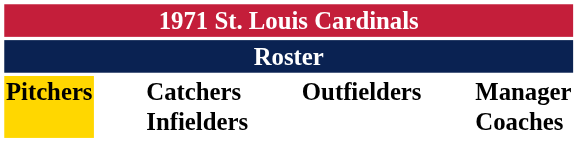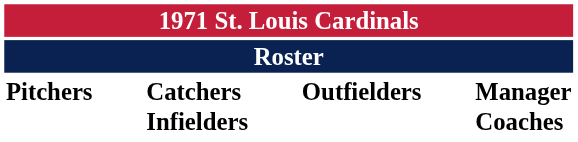(49, 91) gold background -> (49, 91) no background
